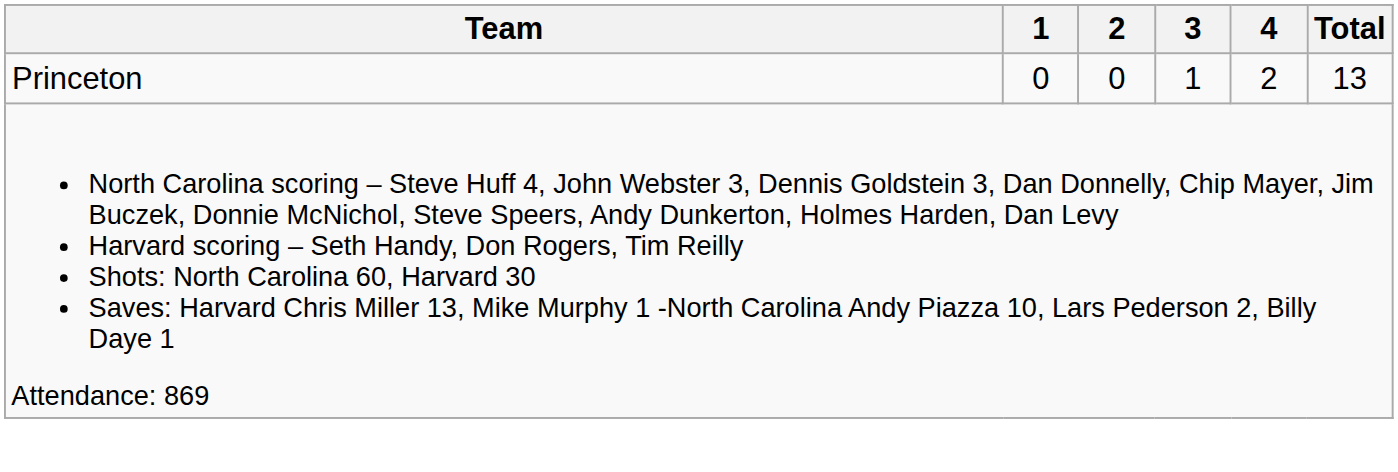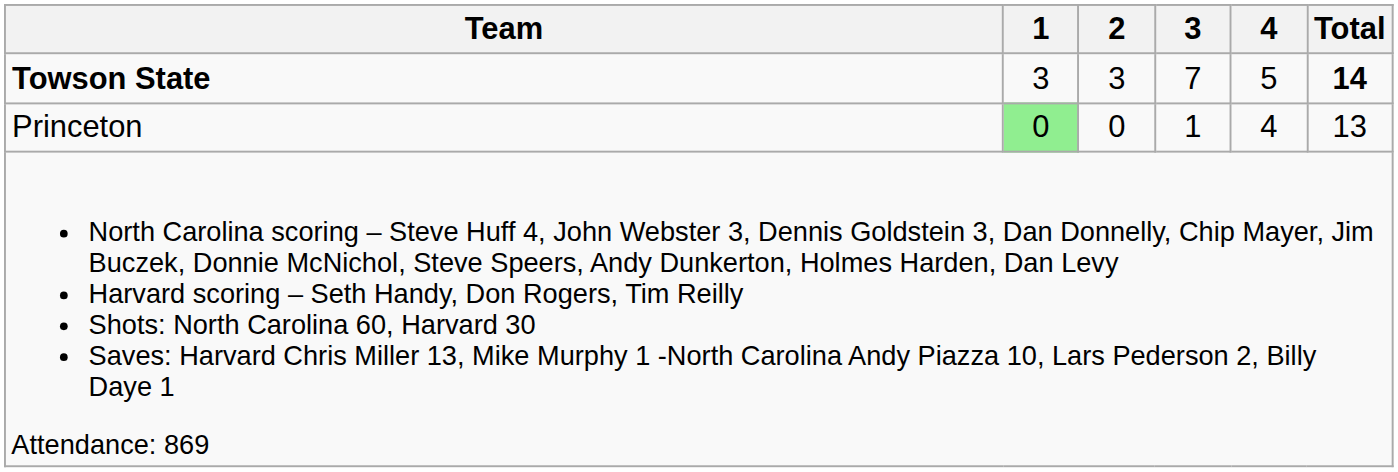+ row: (111, 77)
(1041, 77) no background -> (1041, 126) lightgreen background
(1269, 77) 2 -> (1269, 126) 4
